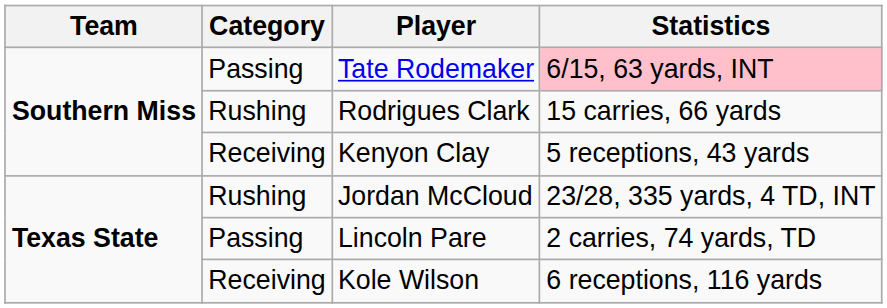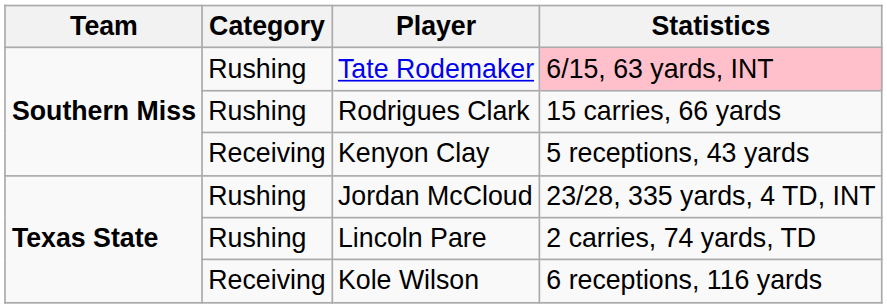(256, 68) Passing -> (257, 68) Rushing
(256, 238) Passing -> (257, 238) Rushing
